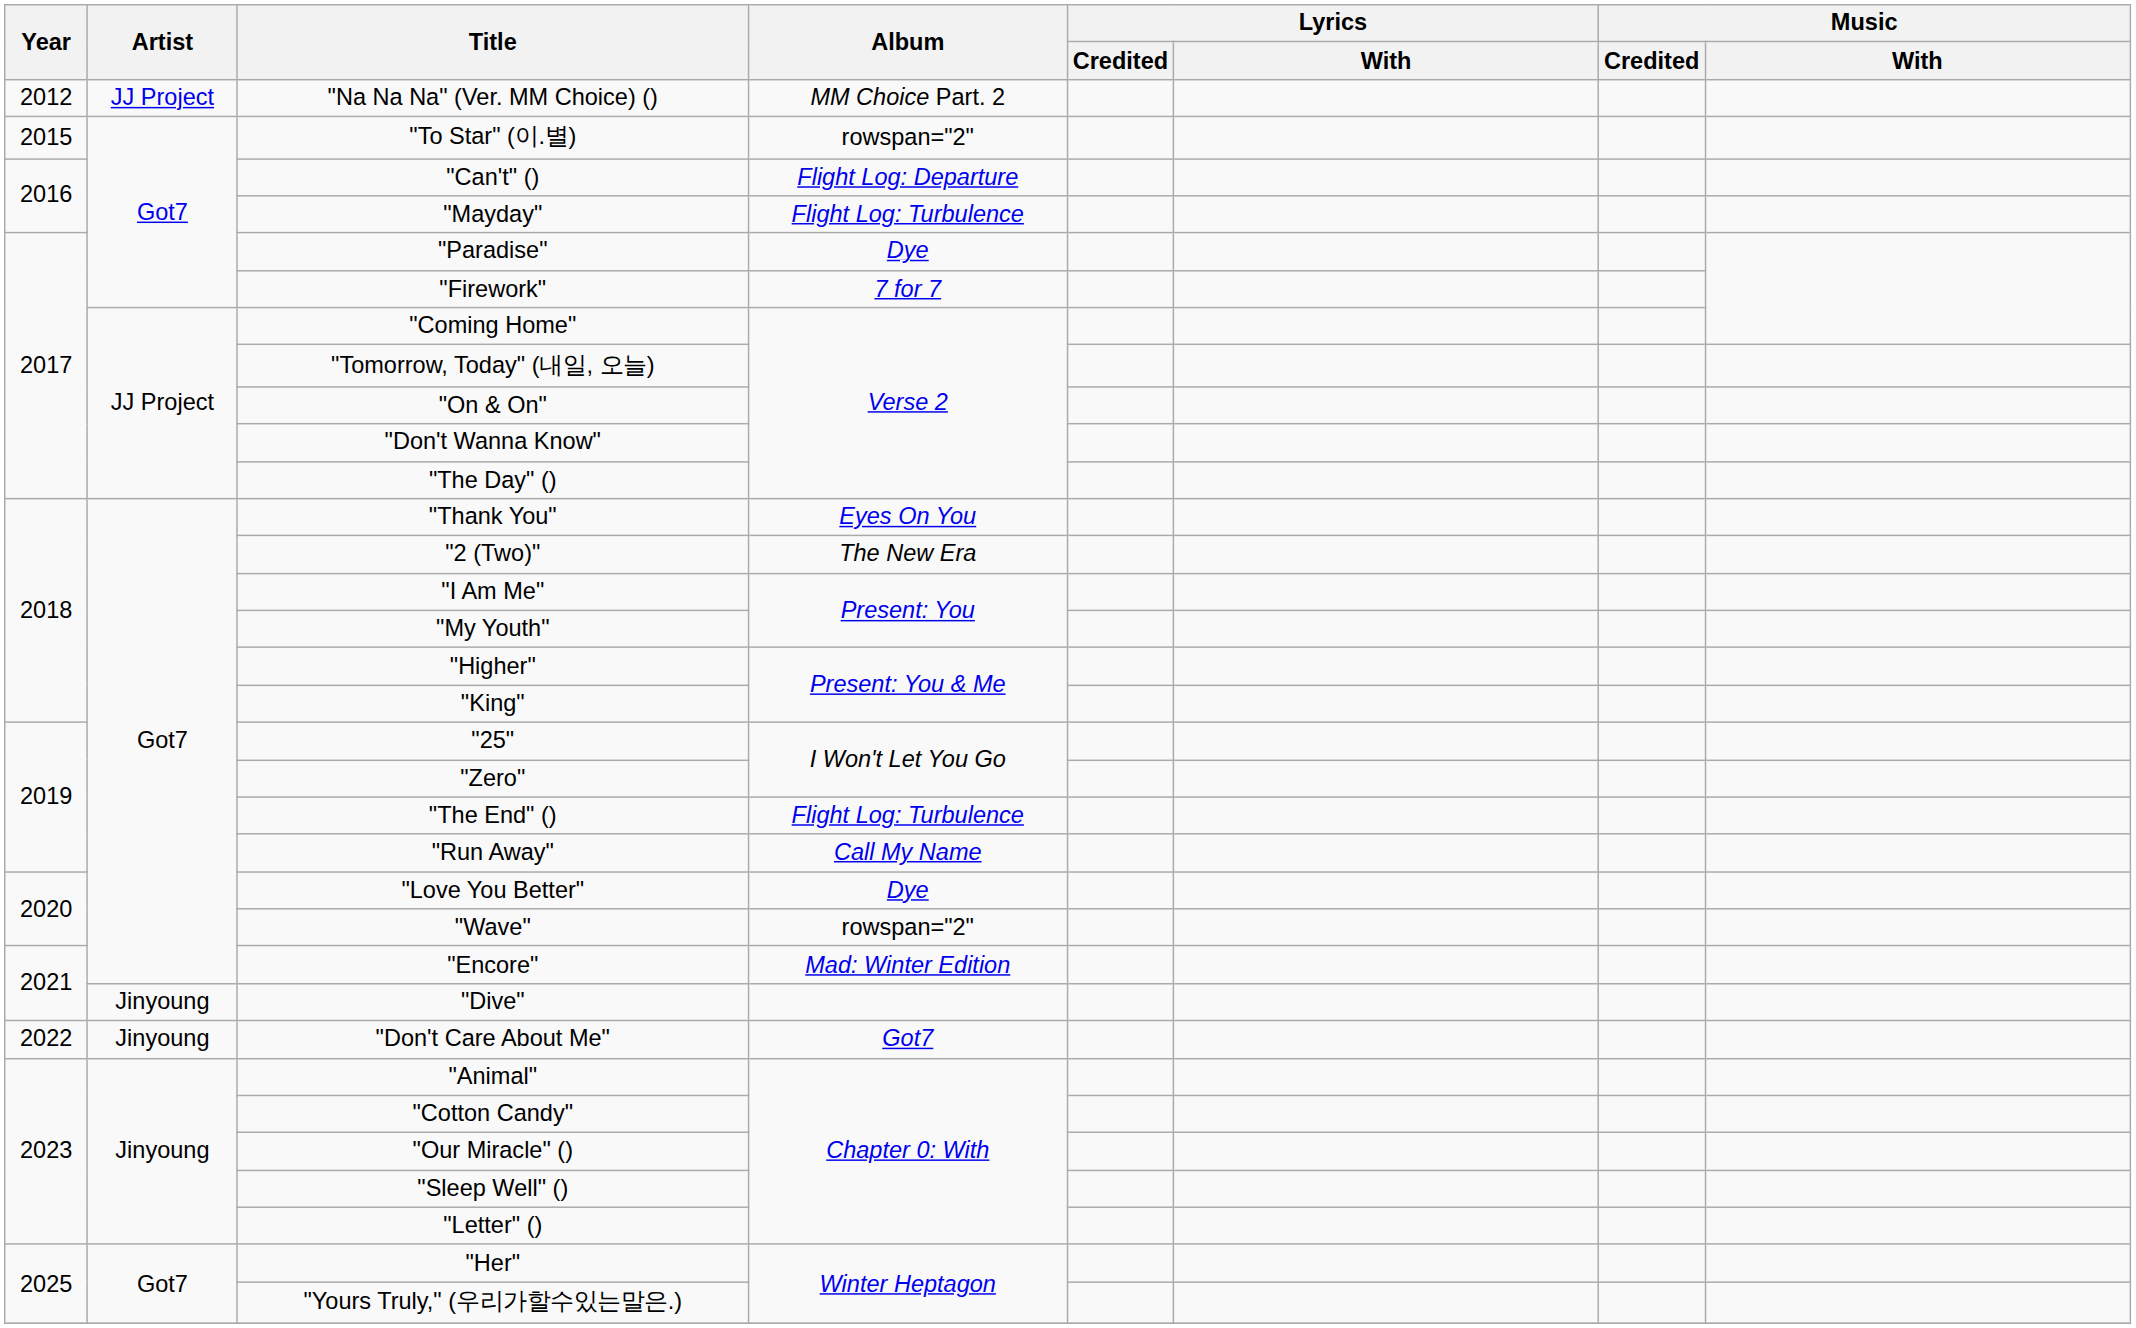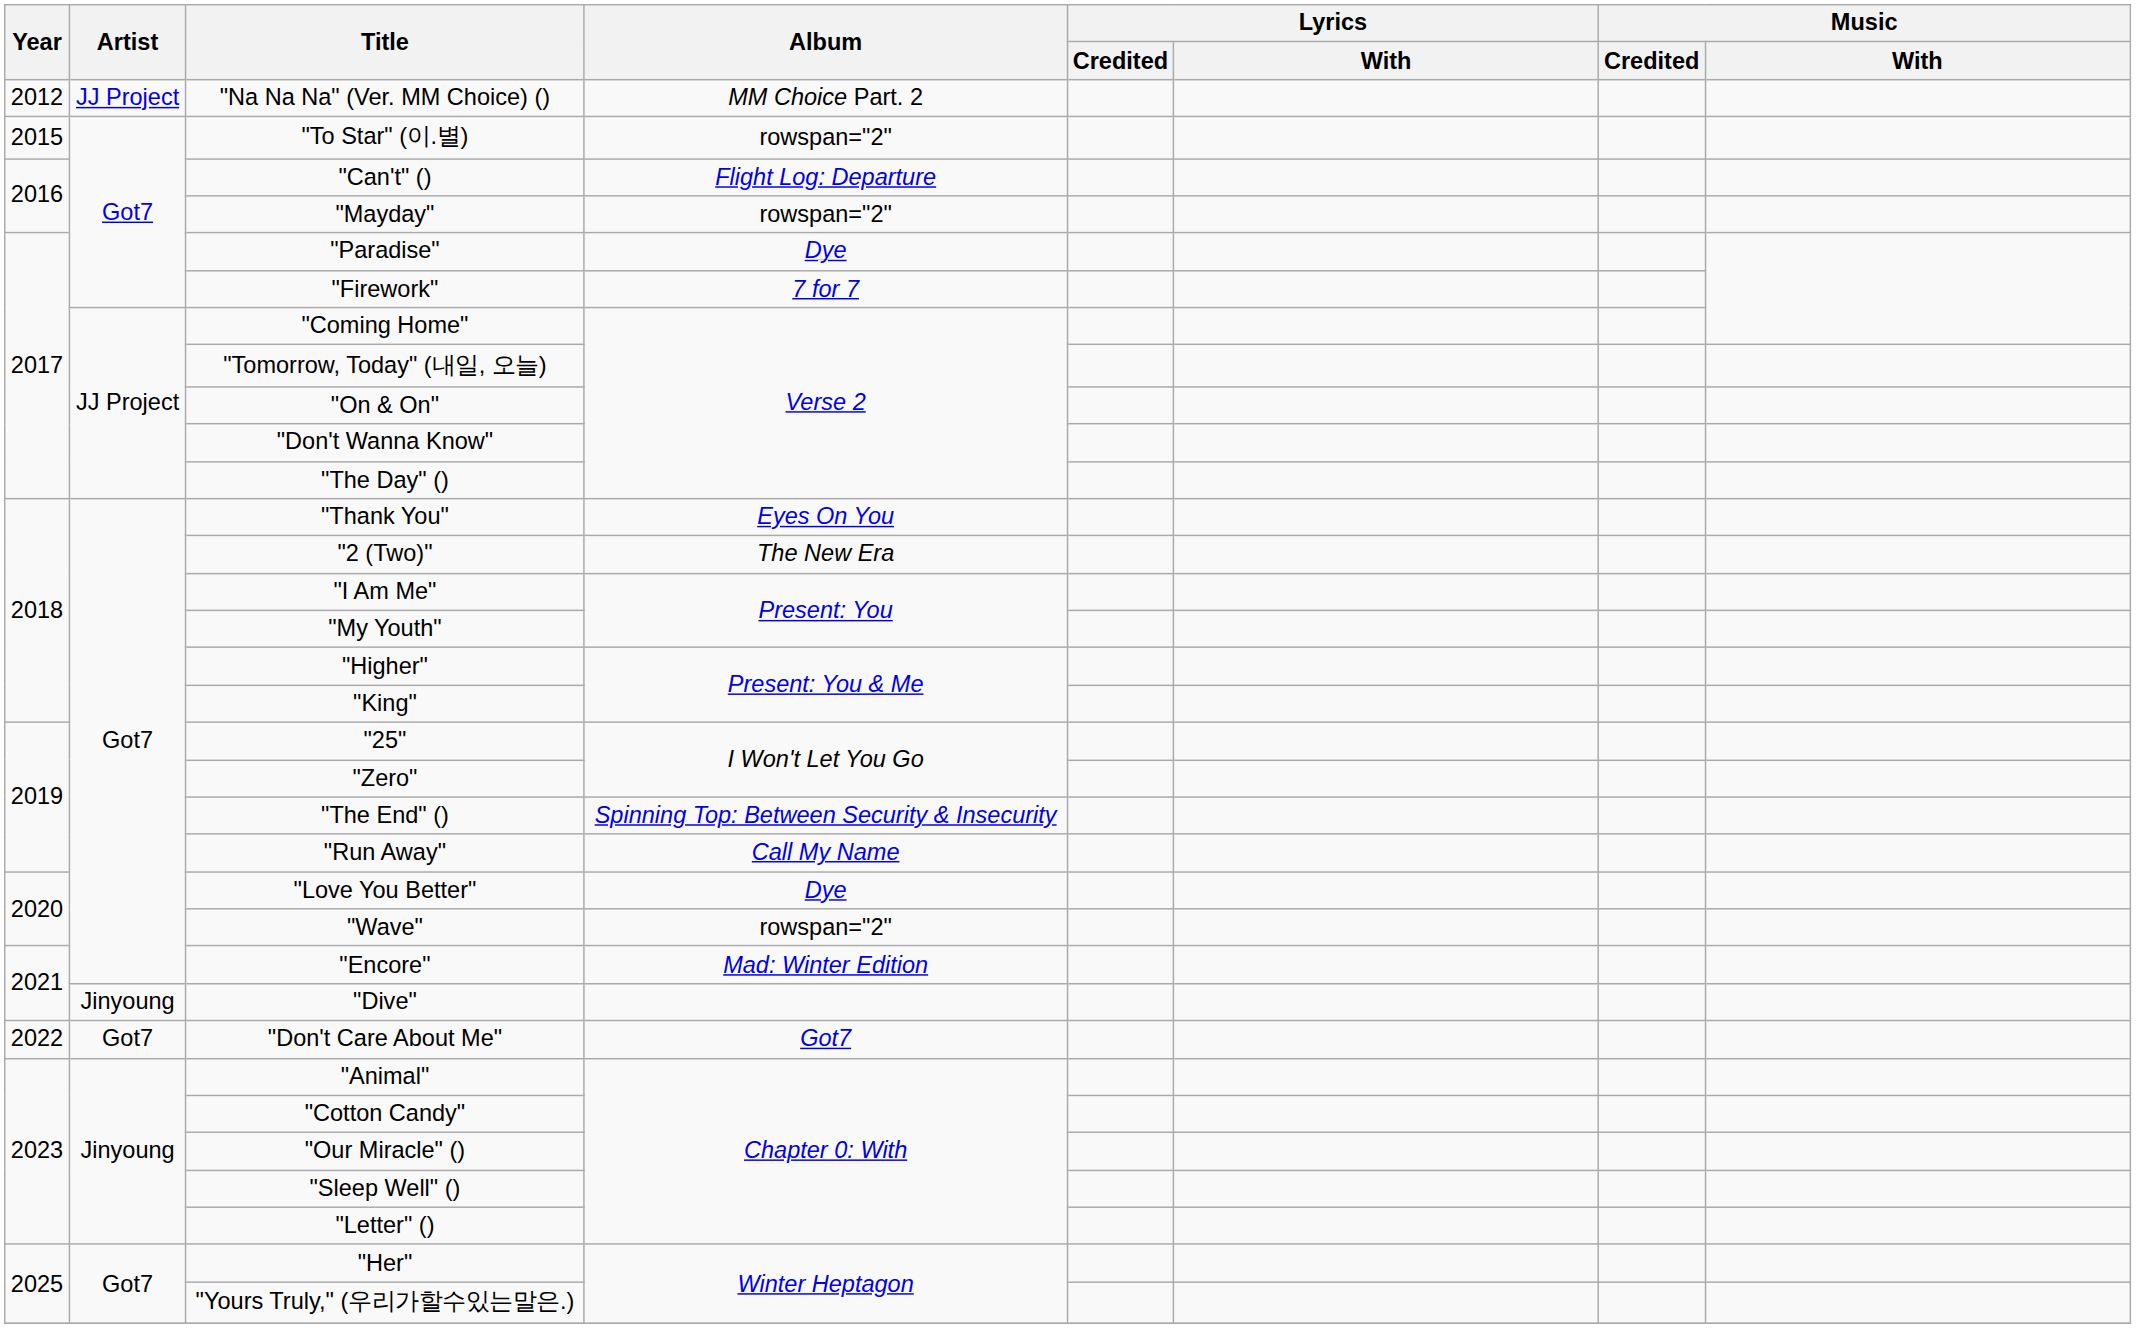(908, 214) Flight Log: Turbulence -> (826, 214) rowspan="2"
(908, 815) Flight Log: Turbulence -> (826, 815) Spinning Top: Between Security & Insecurity
(162, 1039) Jinyoung -> (128, 1039) Got7
